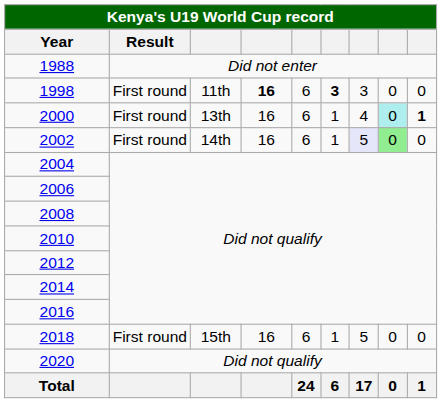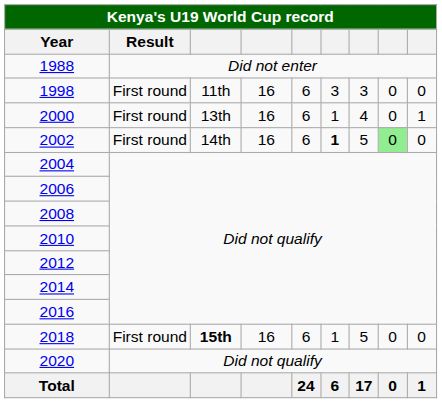(266, 91) bold -> (266, 91) normal
(335, 91) bold -> (335, 91) normal
(393, 115) paleturquoise background -> (393, 115) no background
(422, 115) bold -> (422, 115) normal
(335, 140) normal -> (335, 140) bold
(364, 140) lavender background -> (364, 140) no background
(216, 337) normal -> (216, 337) bold
